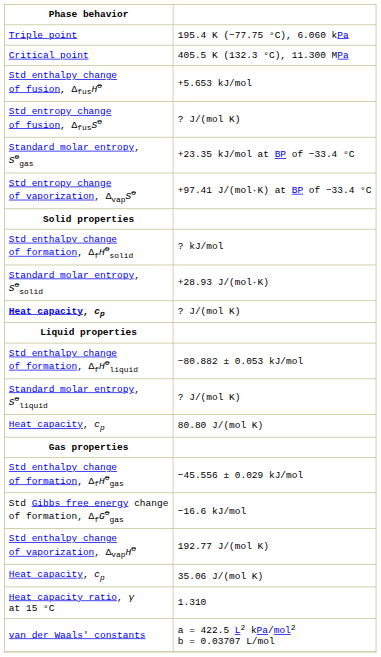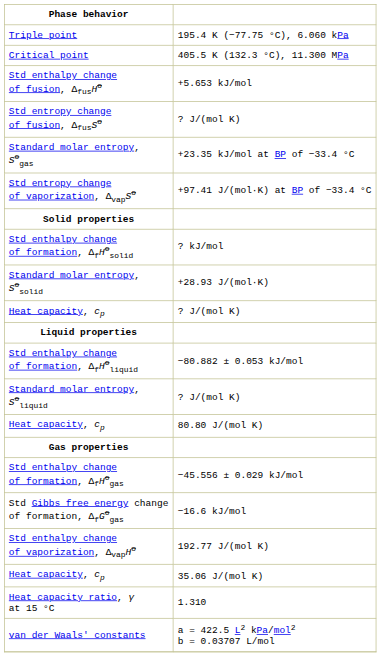(57, 312) bold -> (57, 312) normal
